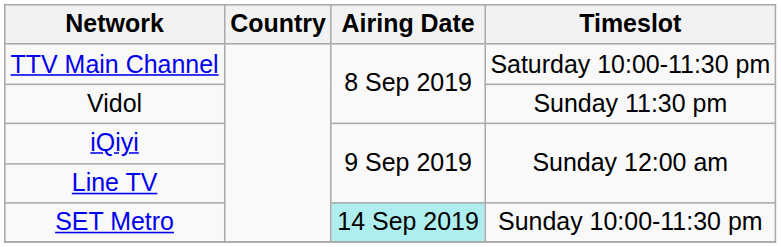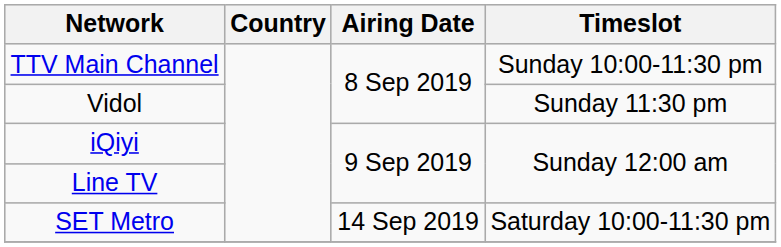(630, 63) Saturday 10:00-11:30 pm -> (630, 63) Sunday 10:00-11:30 pm
(408, 222) paleturquoise background -> (408, 222) no background
(630, 222) Sunday 10:00-11:30 pm -> (630, 222) Saturday 10:00-11:30 pm
